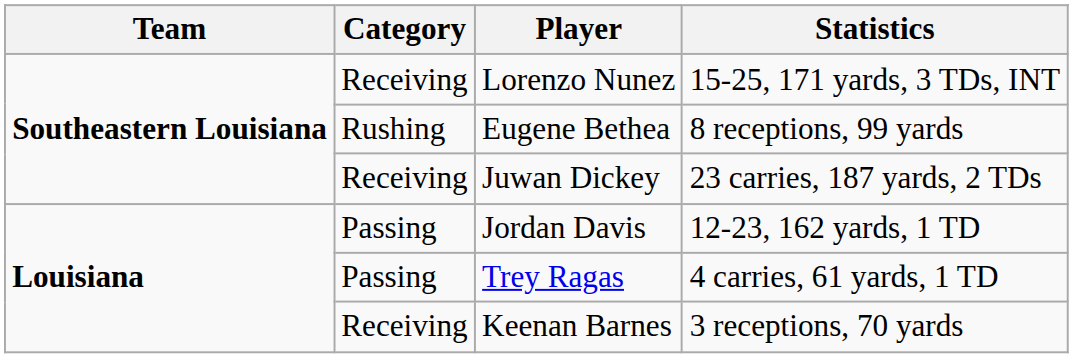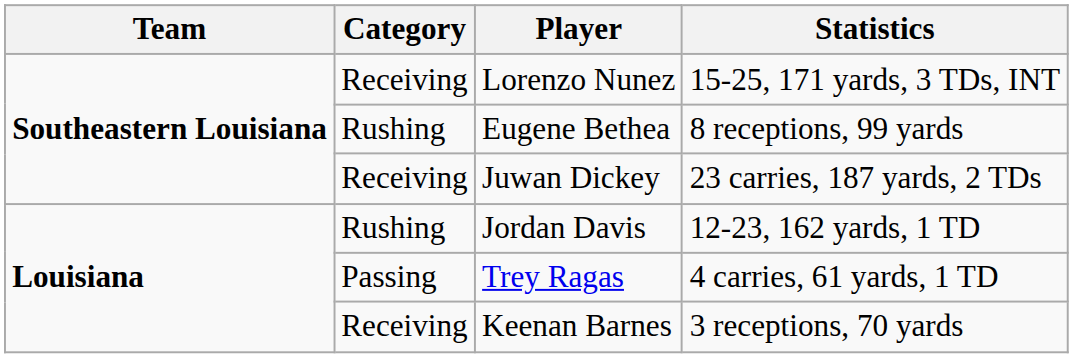(389, 227) Passing -> (393, 227) Rushing
